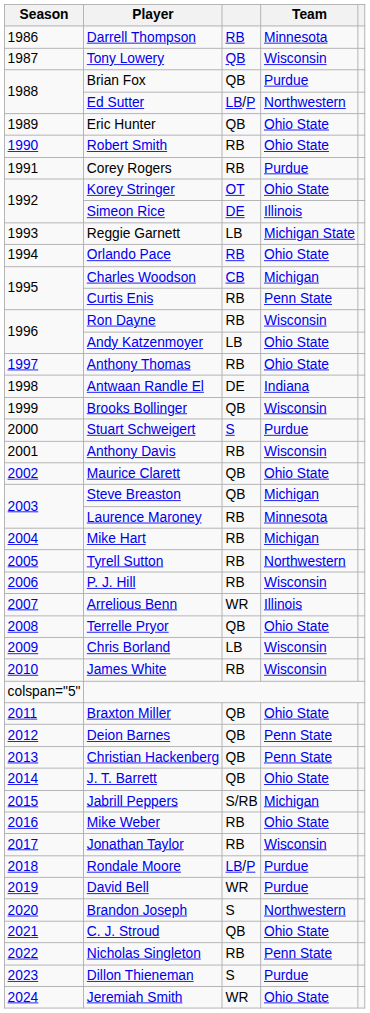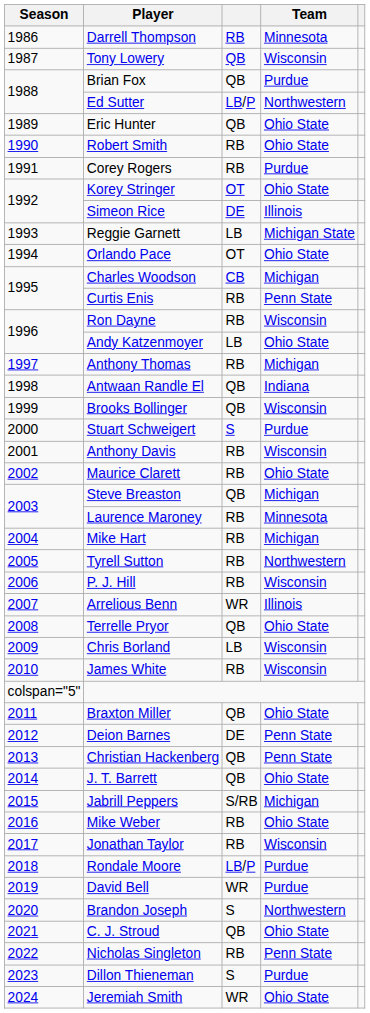(235, 255) RB -> (235, 255) OT
(296, 364) Ohio State -> (291, 364) Michigan
(235, 386) DE -> (235, 386) QB
(235, 473) QB -> (235, 473) RB
(235, 735) QB -> (235, 735) DE
